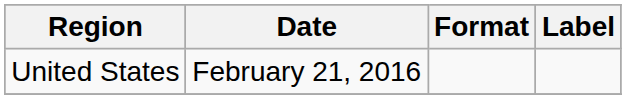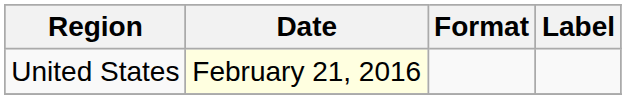(307, 71) no background -> (307, 71) lightyellow background
